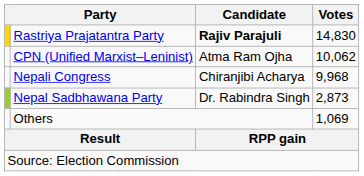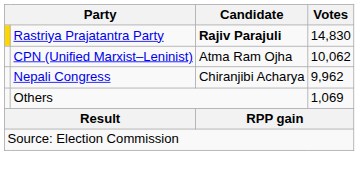(332, 77) 9,968 -> (327, 77) 9,962
- row: (88, 98)
